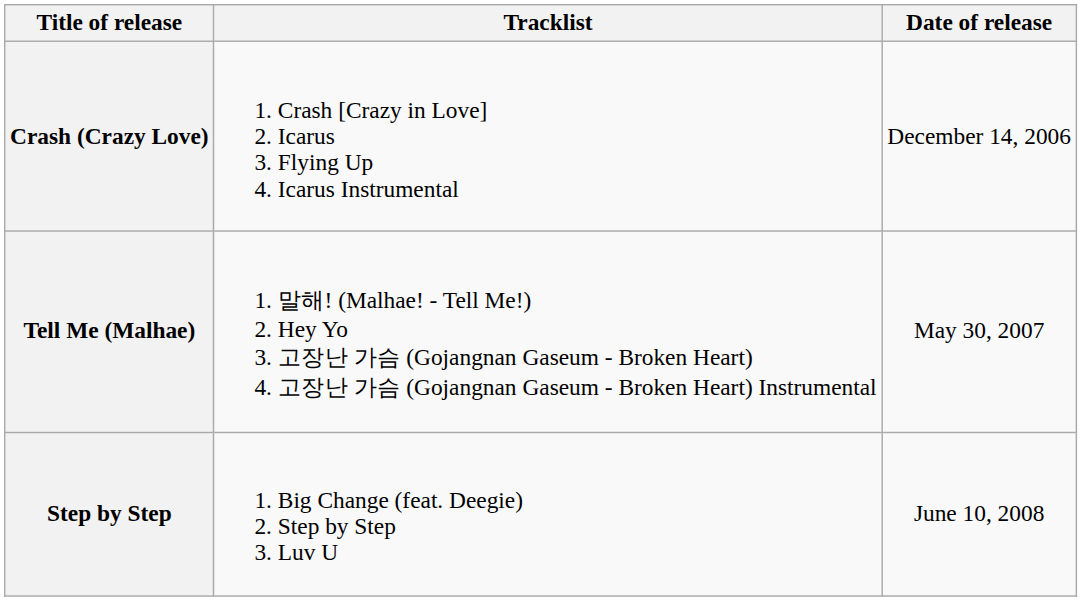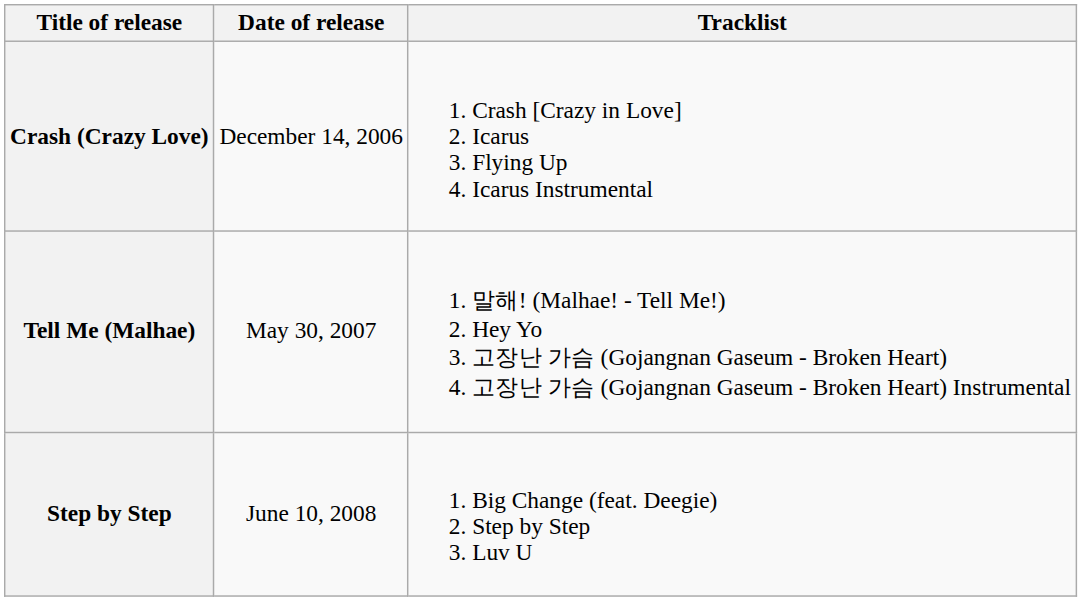columns swapped: (979, 23) <-> (548, 23)
